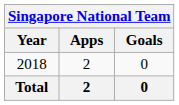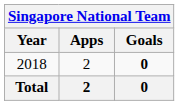(144, 64) normal -> (144, 64) bold
